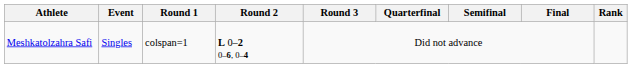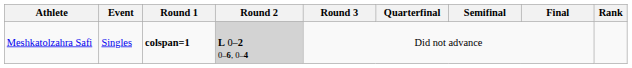(166, 42) normal -> (167, 42) bold
(233, 48) no background -> (233, 48) lightgrey background
